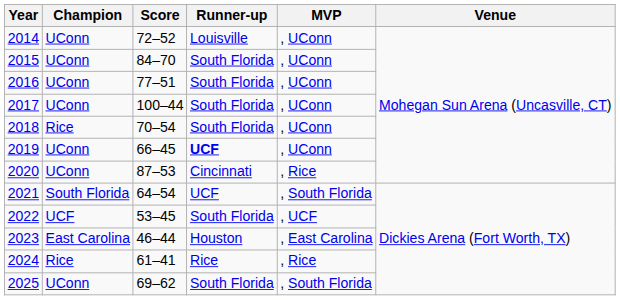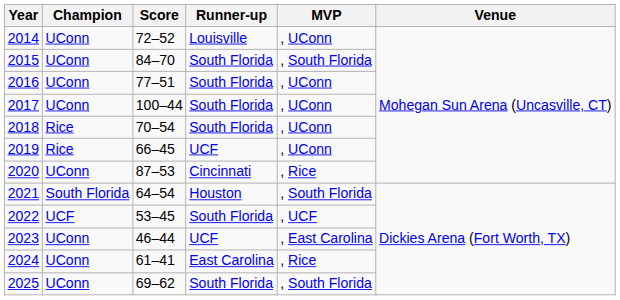(306, 60) , UConn -> (326, 60) , South Florida
(67, 149) UConn -> (60, 149) Rice
(204, 149) bold -> (204, 149) normal
(204, 194) UCF -> (215, 194) Houston
(88, 238) East Carolina -> (67, 238) UConn
(216, 238) Houston -> (204, 238) UCF
(60, 261) Rice -> (67, 261) UConn
(204, 261) Rice -> (231, 261) East Carolina
